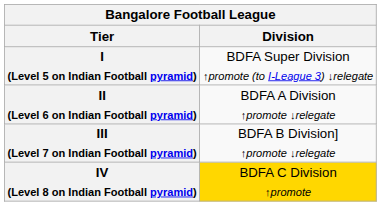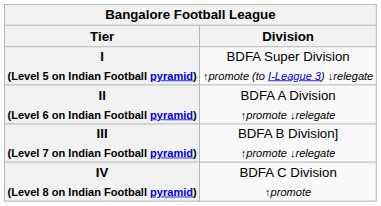(288, 182) gold background -> (288, 182) no background
